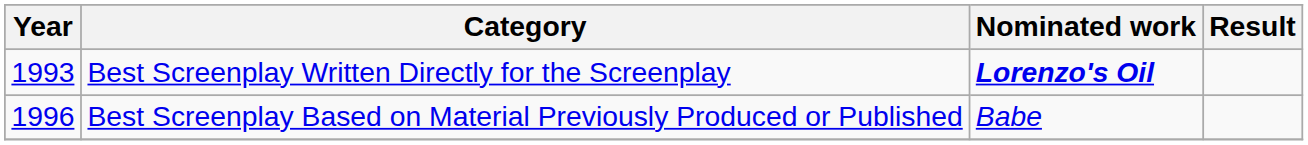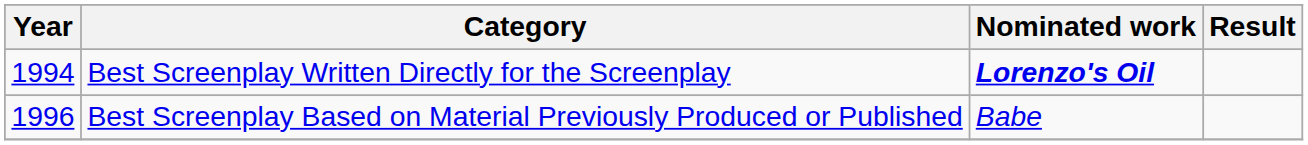(43, 71) 1993 -> (43, 71) 1994
